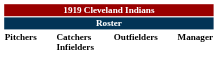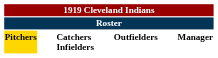(21, 36) no background -> (21, 36) gold background
